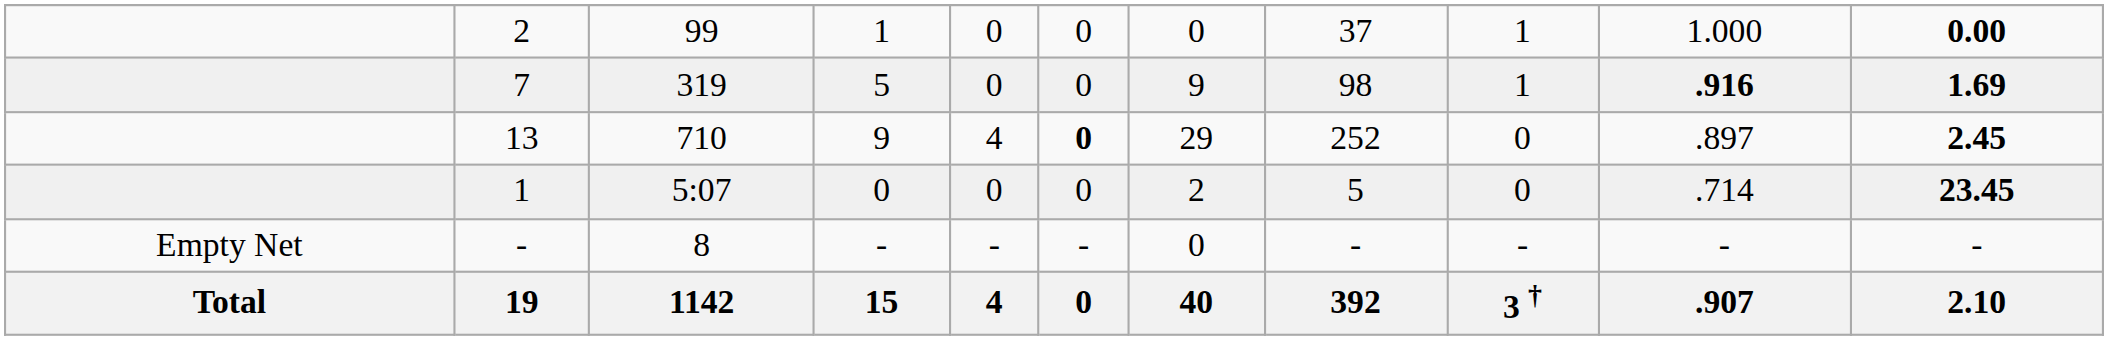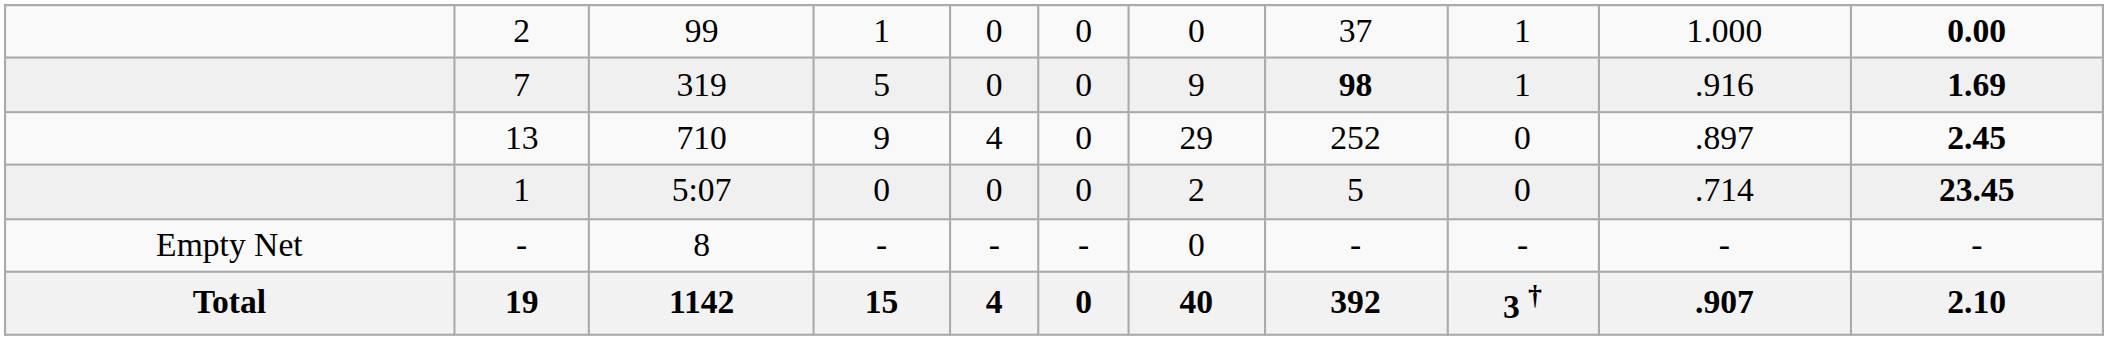(1356, 84) normal -> (1356, 84) bold
(1724, 84) bold -> (1724, 84) normal
(1084, 137) bold -> (1084, 137) normal
